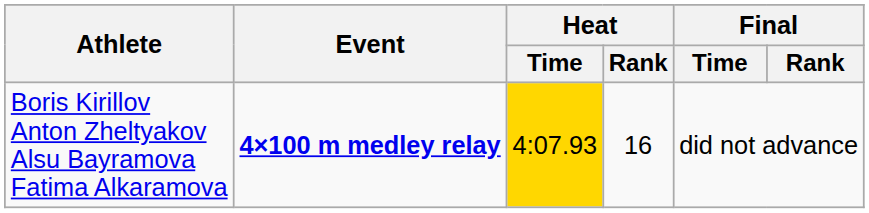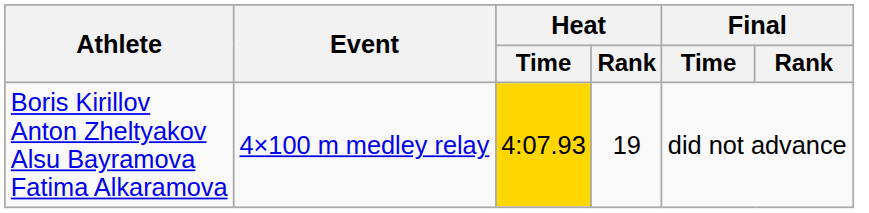(370, 145) bold -> (364, 145) normal
(638, 145) 16 -> (627, 145) 19
